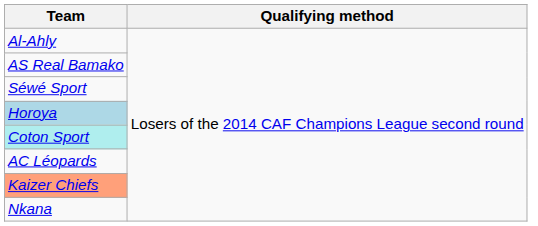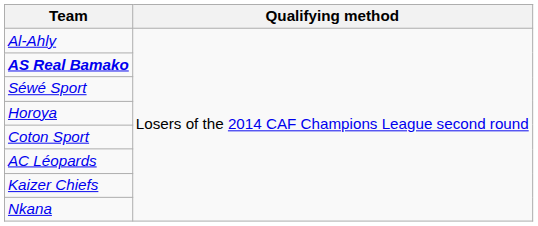(66, 64) normal -> (68, 64) bold
(32, 112) lightblue background -> (32, 112) no background
(49, 137) paleturquoise background -> (49, 137) no background
(53, 185) lightsalmon background -> (53, 185) no background
